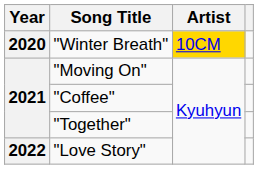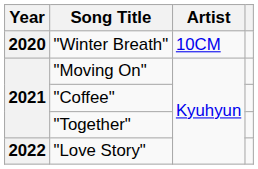(198, 44) gold background -> (198, 44) no background
